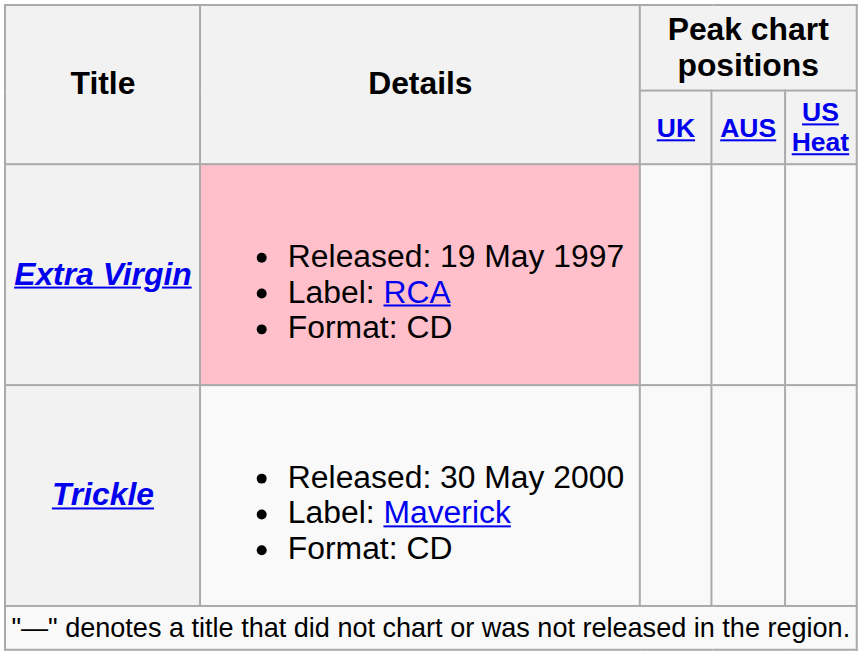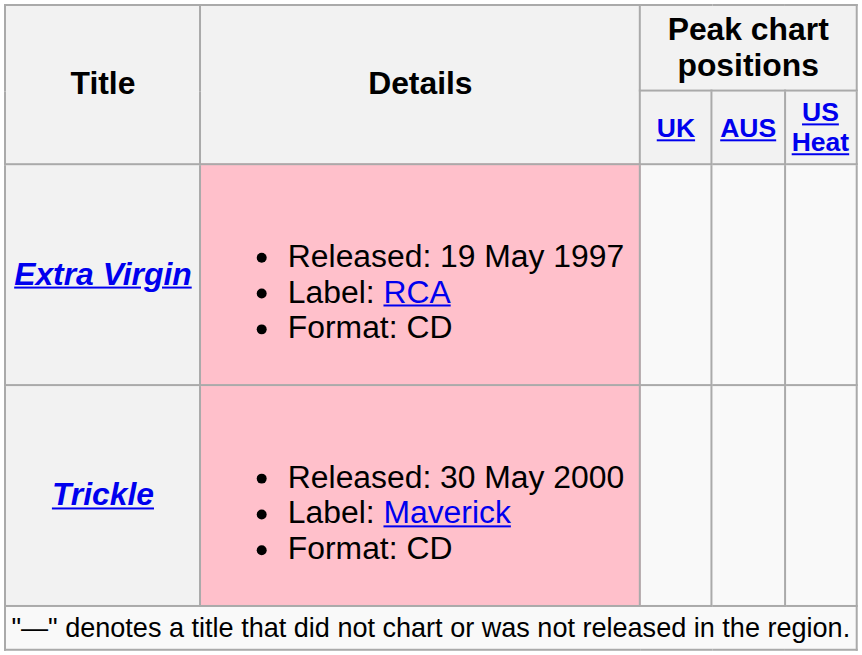(420, 514) no background -> (420, 514) pink background
